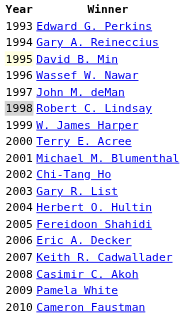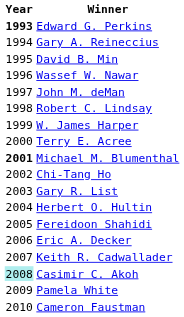(19, 26) normal -> (19, 26) bold
(19, 59) lightyellow background -> (19, 59) no background
(19, 108) lightgrey background -> (19, 108) no background
(19, 158) normal -> (19, 158) bold
(19, 274) no background -> (19, 274) paleturquoise background
